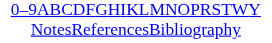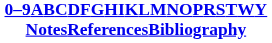(136, 19) normal -> (136, 19) bold
